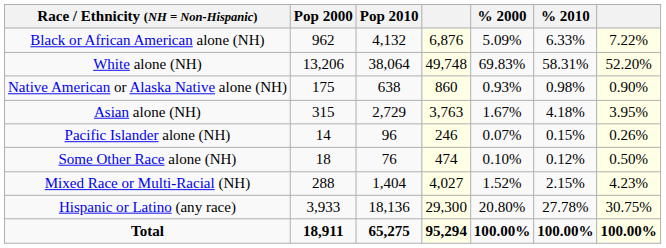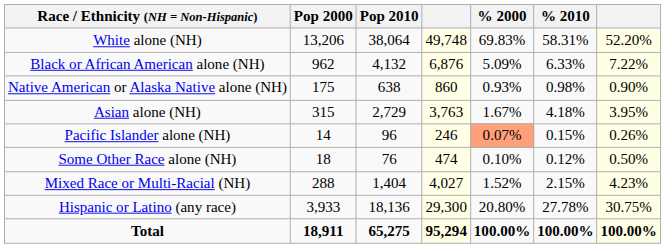rows swapped: (147, 64) <-> (147, 40)
(502, 135) no background -> (502, 135) lightsalmon background
